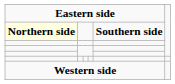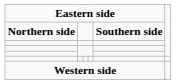(41, 31) lightyellow background -> (41, 31) no background
